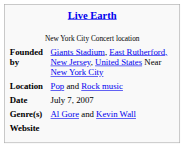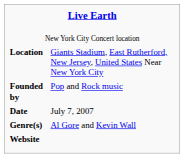(26, 57) Founded by -> (26, 52) Location
(26, 86) Location -> (26, 91) Founded by
